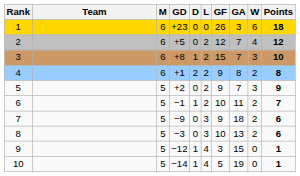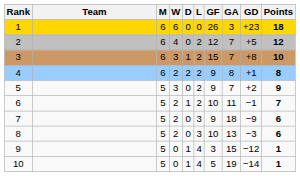columns swapped: (255, 12) <-> (179, 12)
